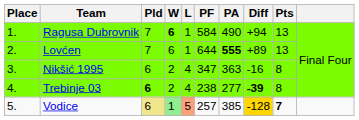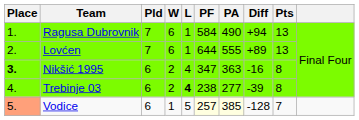(171, 32) bold -> (171, 32) normal
(232, 50) bold -> (232, 50) normal
(12, 69) normal -> (12, 69) bold
(148, 87) bold -> (148, 87) normal
(188, 87) normal -> (188, 87) bold
(255, 87) bold -> (255, 87) normal
(12, 106) no background -> (12, 106) lightsalmon background
(148, 106) khaki background -> (148, 106) no background
(171, 106) lightgreen background -> (171, 106) no background
(188, 106) lightsalmon background -> (188, 106) no background
(207, 106) no background -> (207, 106) lightyellow background
(232, 106) no background -> (232, 106) lightyellow background
(258, 106) gold background -> (258, 106) no background
(279, 106) bold -> (279, 106) normal
